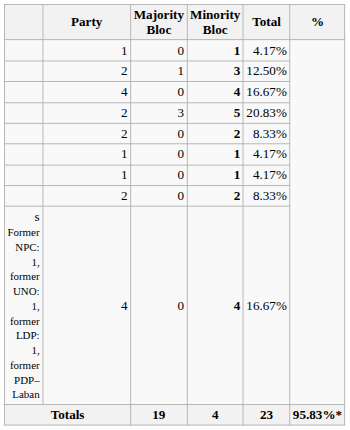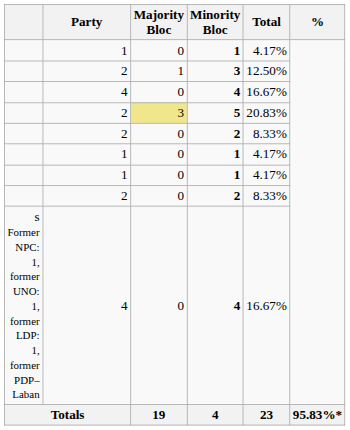(181, 112) no background -> (181, 112) khaki background
